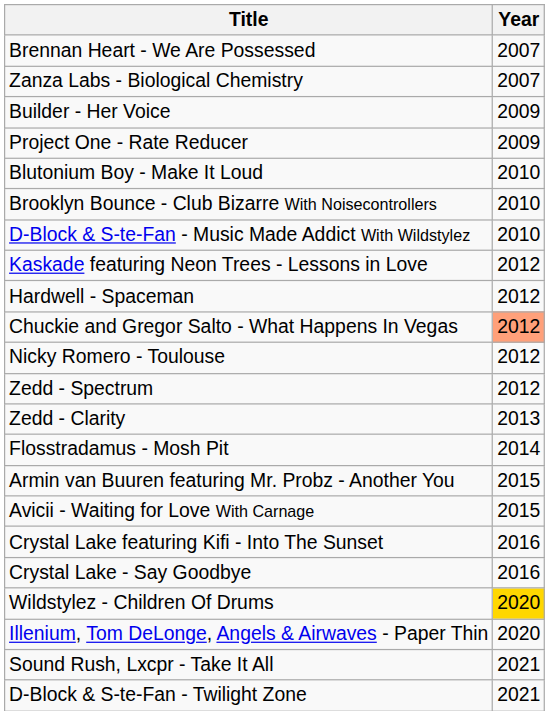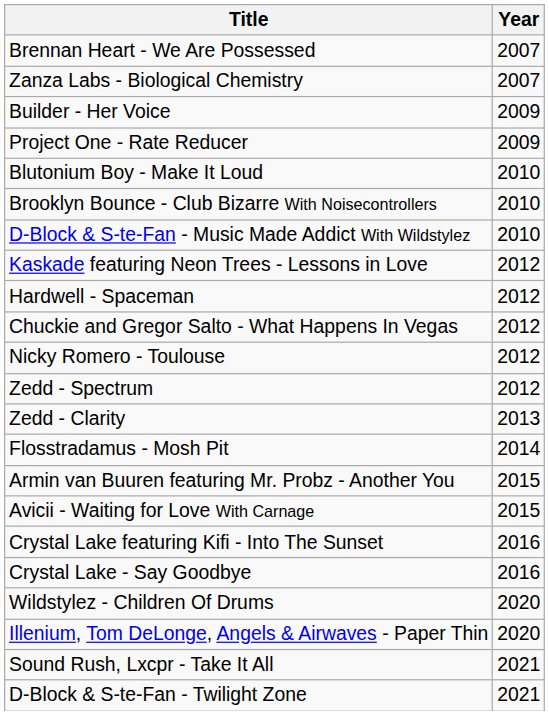(519, 326) lightsalmon background -> (519, 326) no background
(519, 603) gold background -> (519, 603) no background
